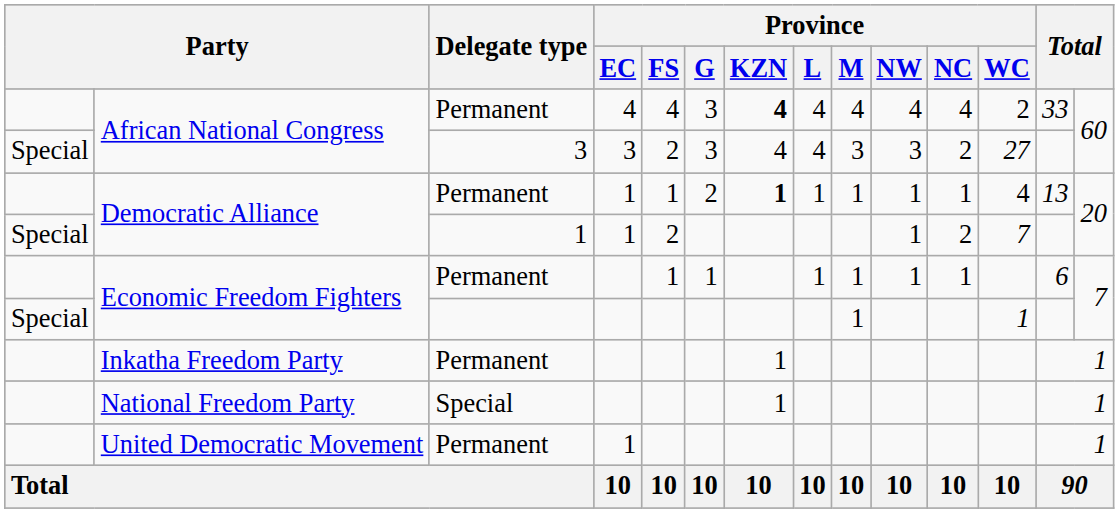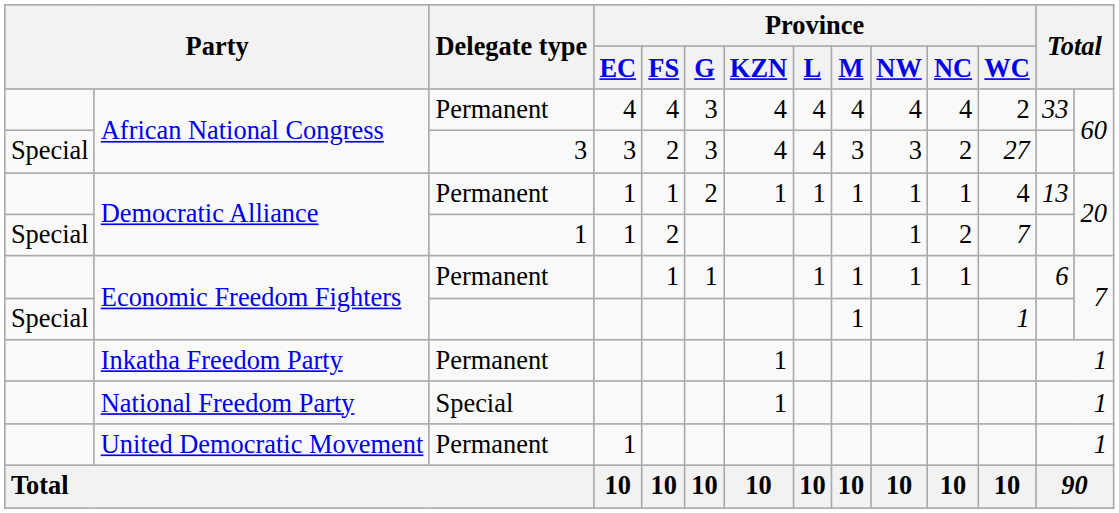(780, 109) bold -> (780, 109) normal
(780, 192) bold -> (780, 192) normal
